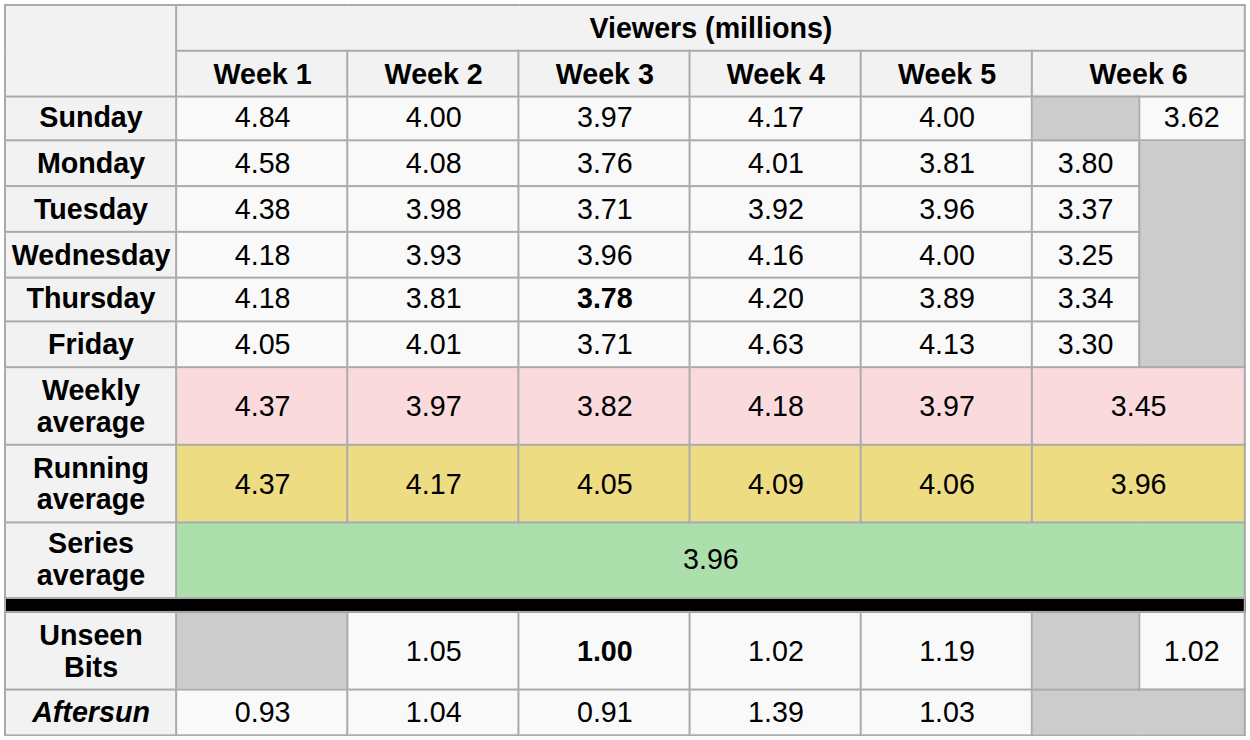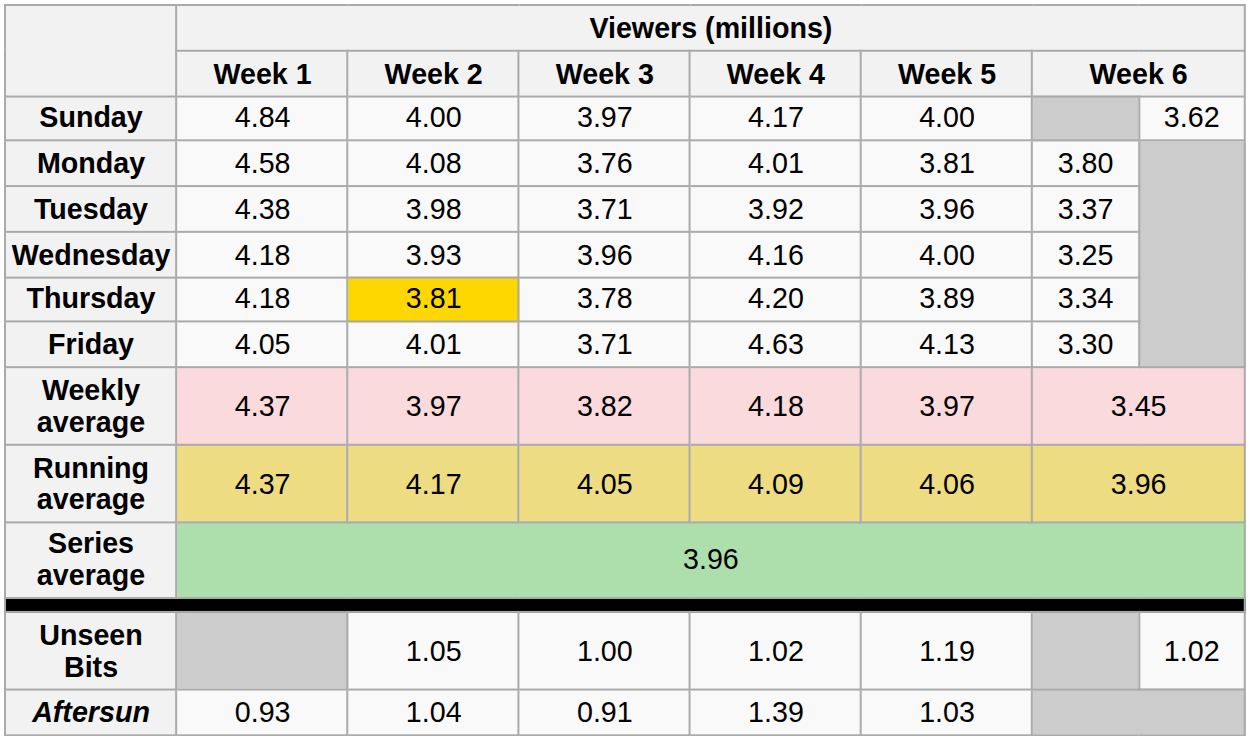(434, 300) no background -> (434, 300) gold background
(605, 300) bold -> (605, 300) normal
(605, 651) bold -> (605, 651) normal
